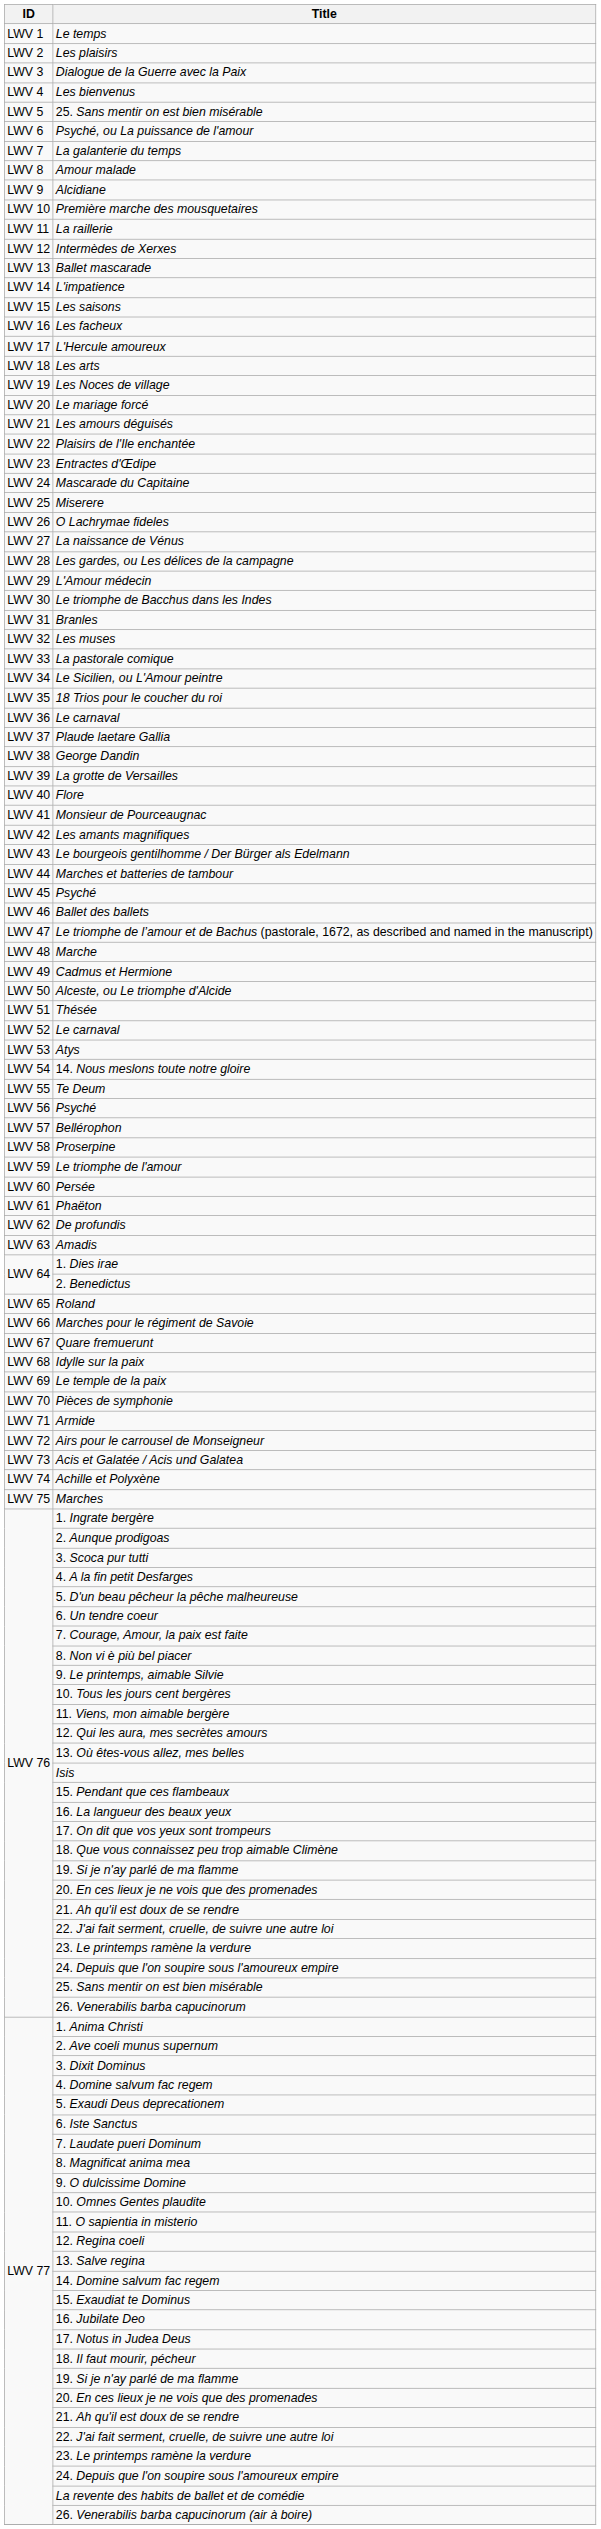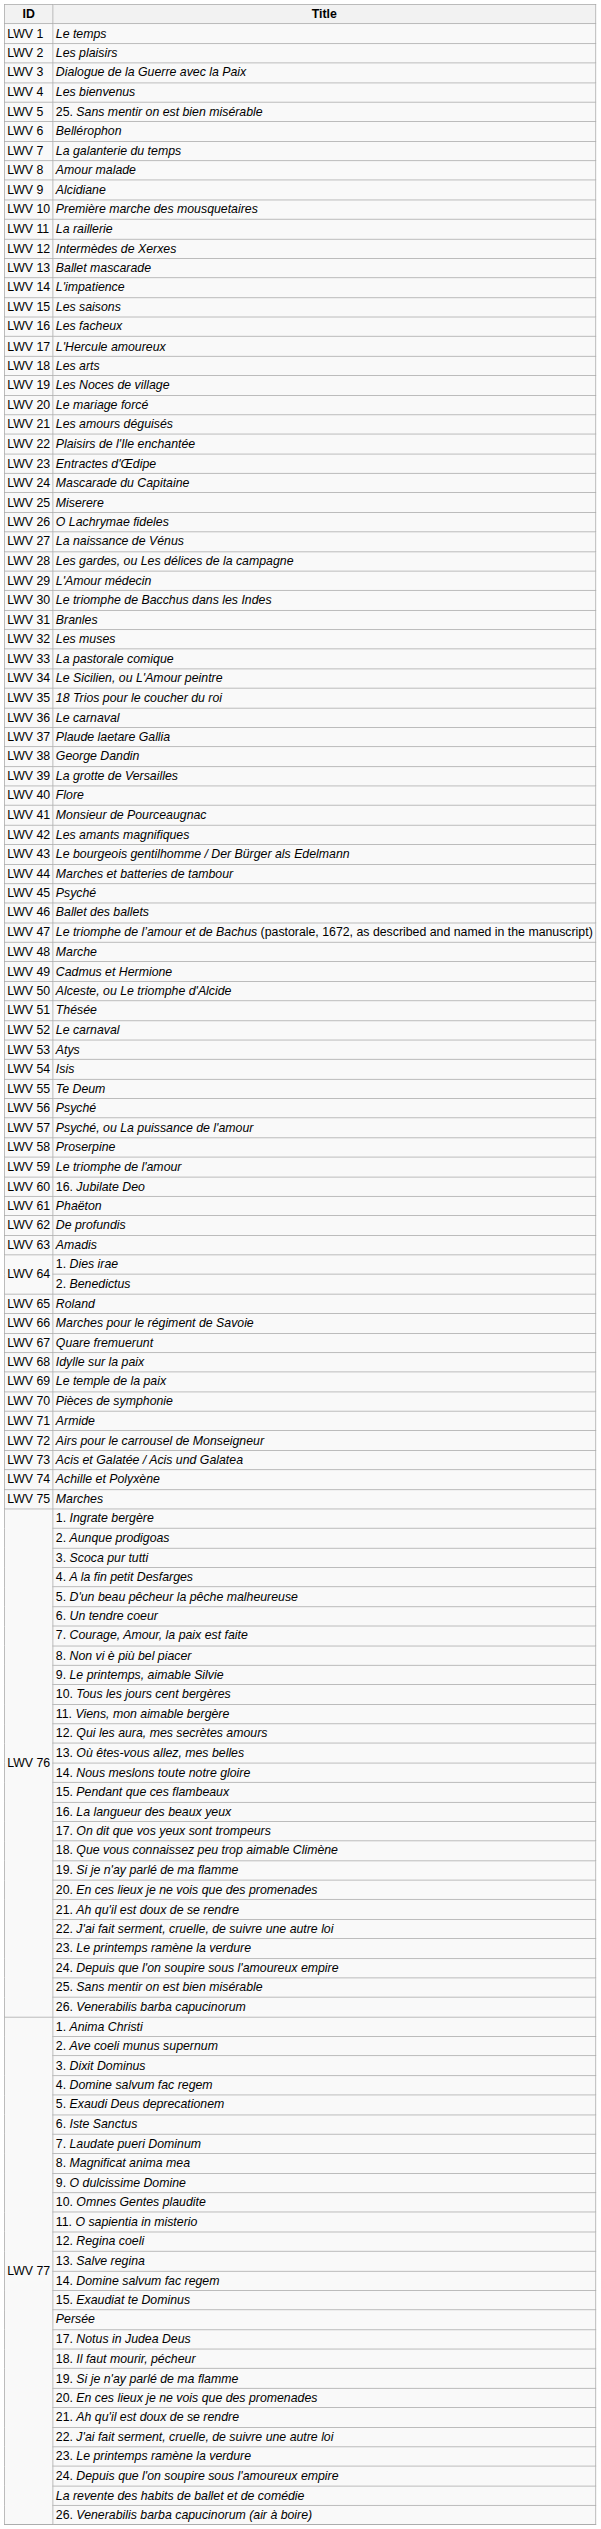(155, 131) Psyché, ou La puissance de l'amour -> (89, 131) Bellérophon
(153, 1069) 14. Nous meslons toute notre gloire -> (65, 1069) Isis
(89, 1127) Bellérophon -> (155, 1127) Psyché, ou La puissance de l'amour
(75, 1186) Persée -> (100, 1186) 16. Jubilate Deo
(65, 1772) Isis -> (153, 1772) 14. Nous meslons toute notre gloire
(100, 2319) 16. Jubilate Deo -> (75, 2319) Persée
